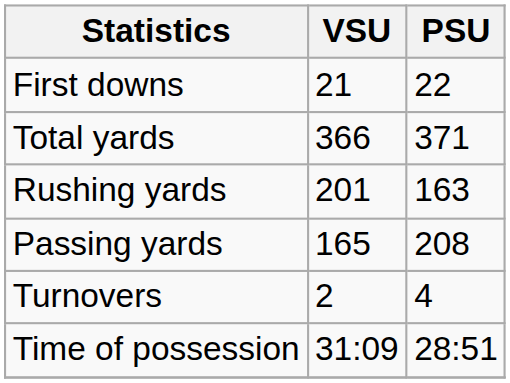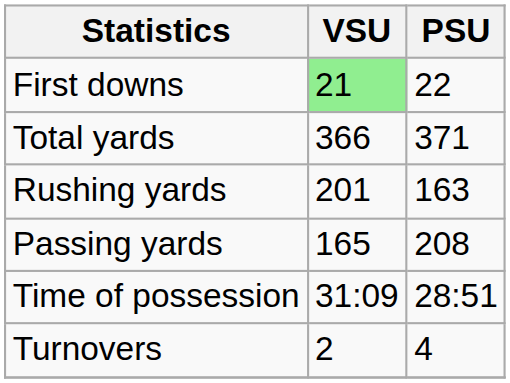(334, 84) no background -> (334, 84) lightgreen background
rows swapped: (87, 296) <-> (156, 349)
